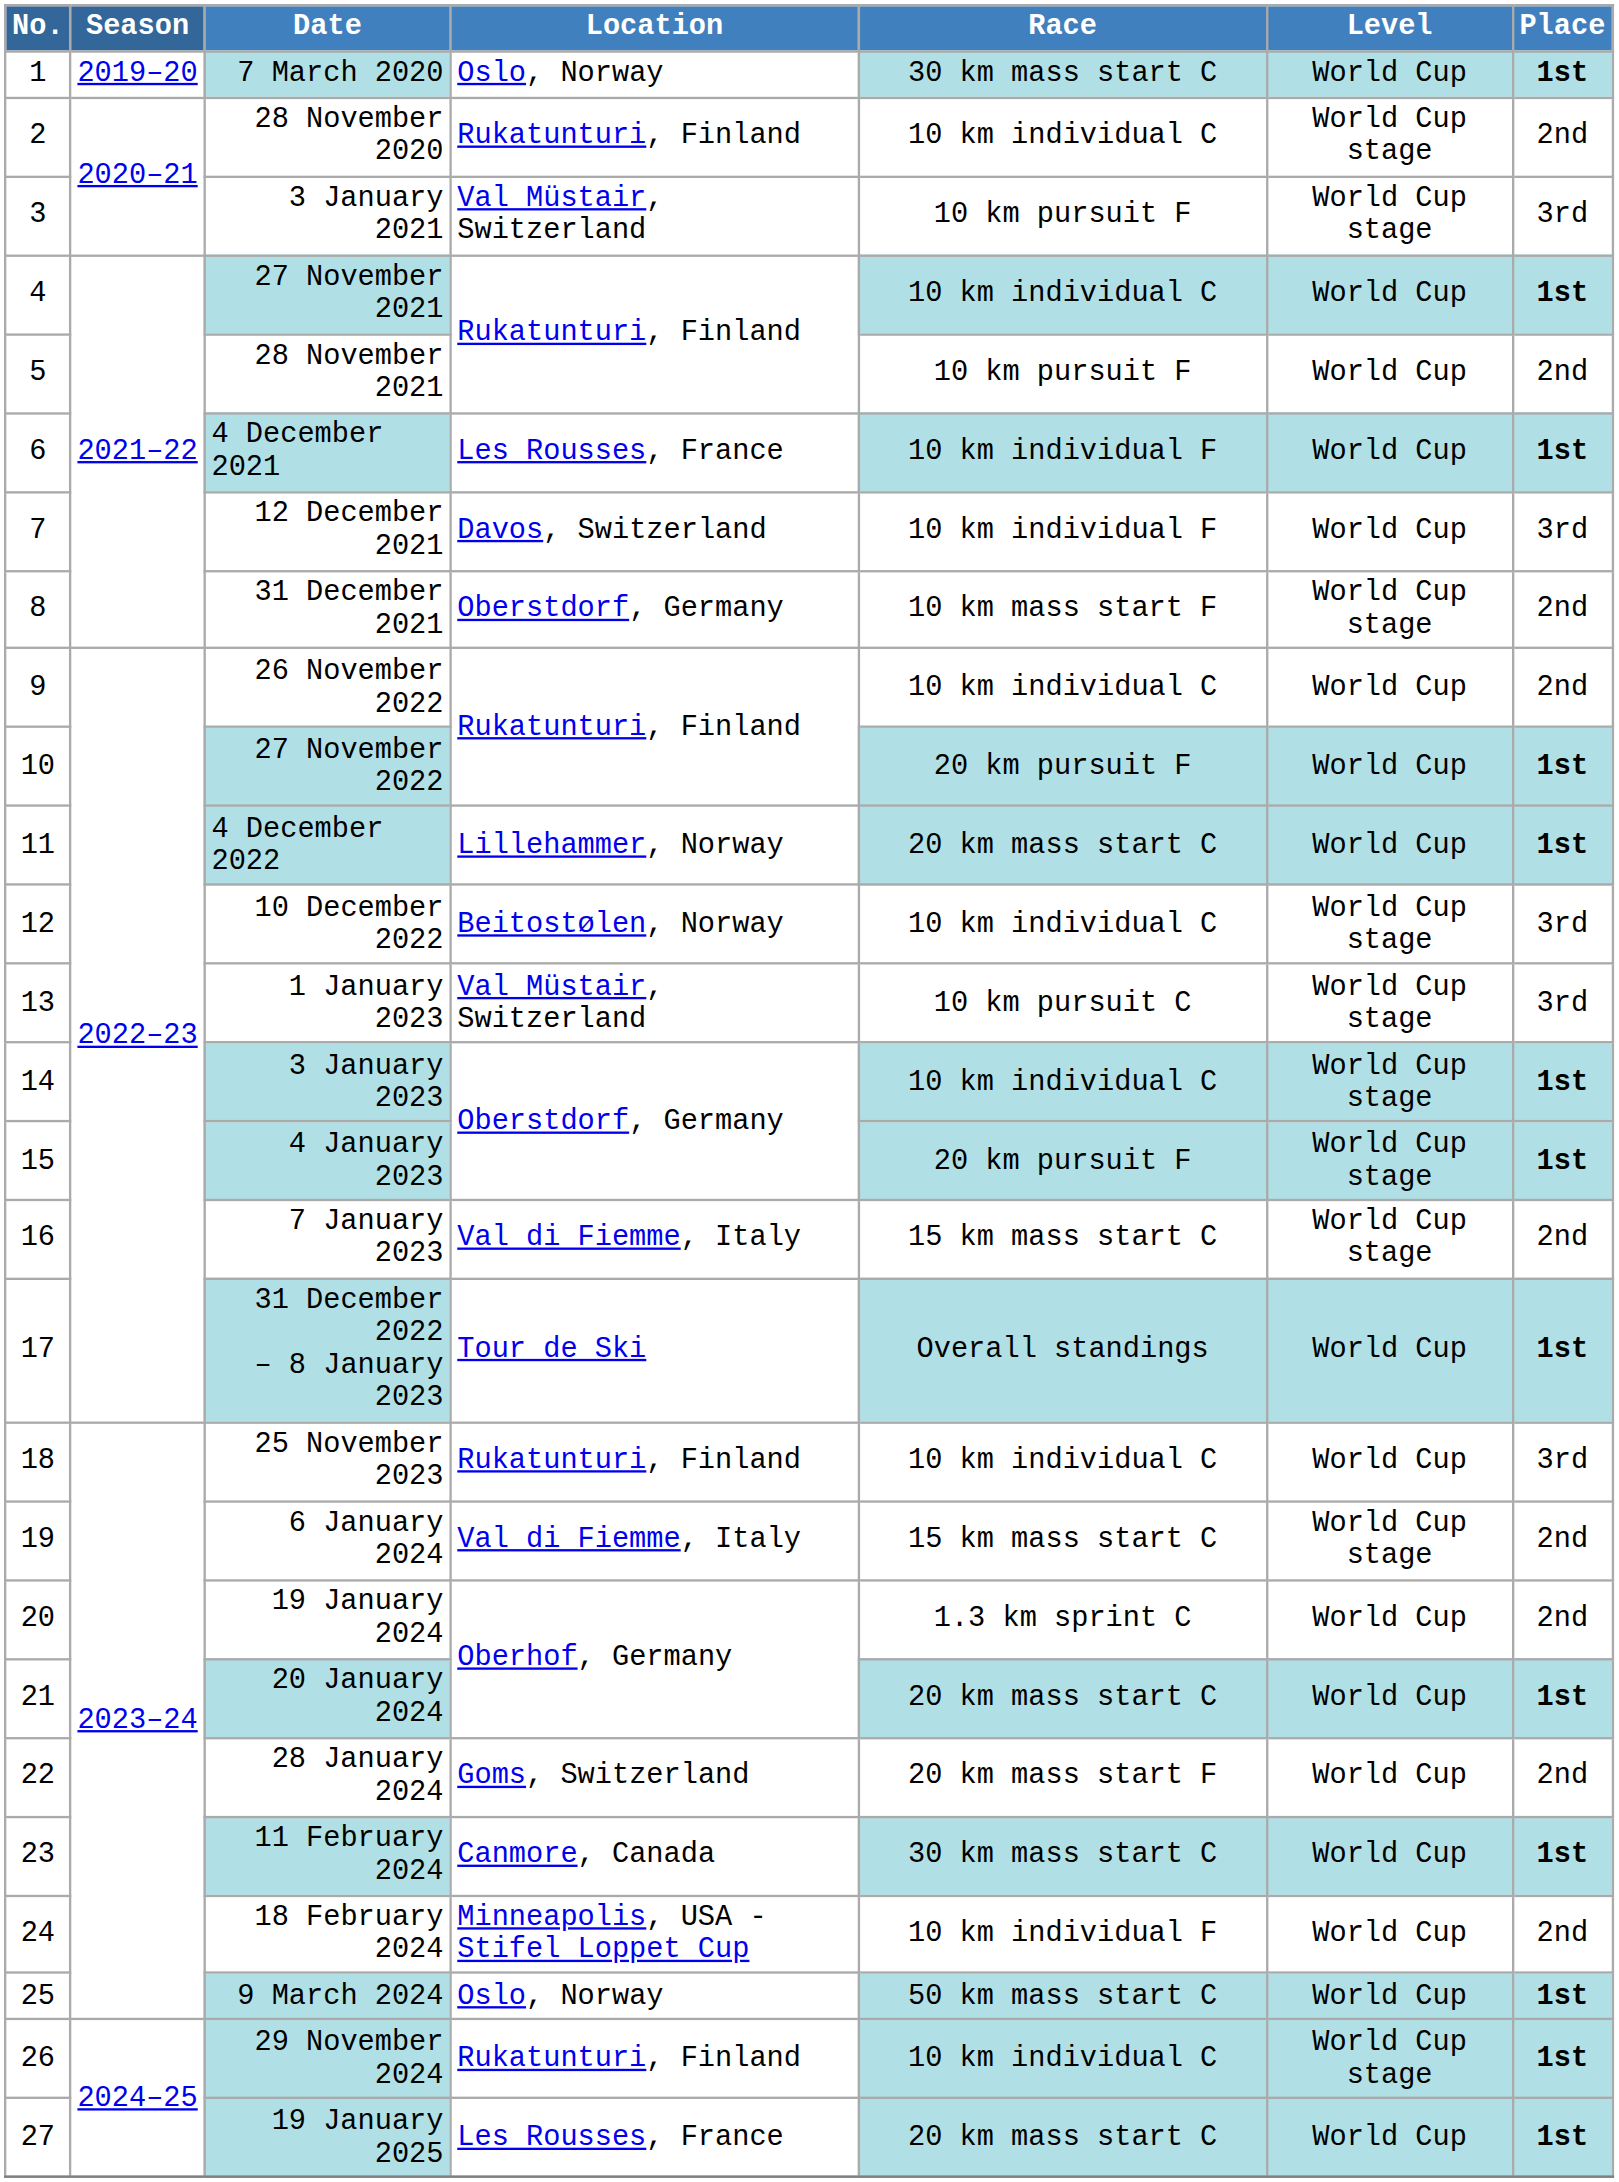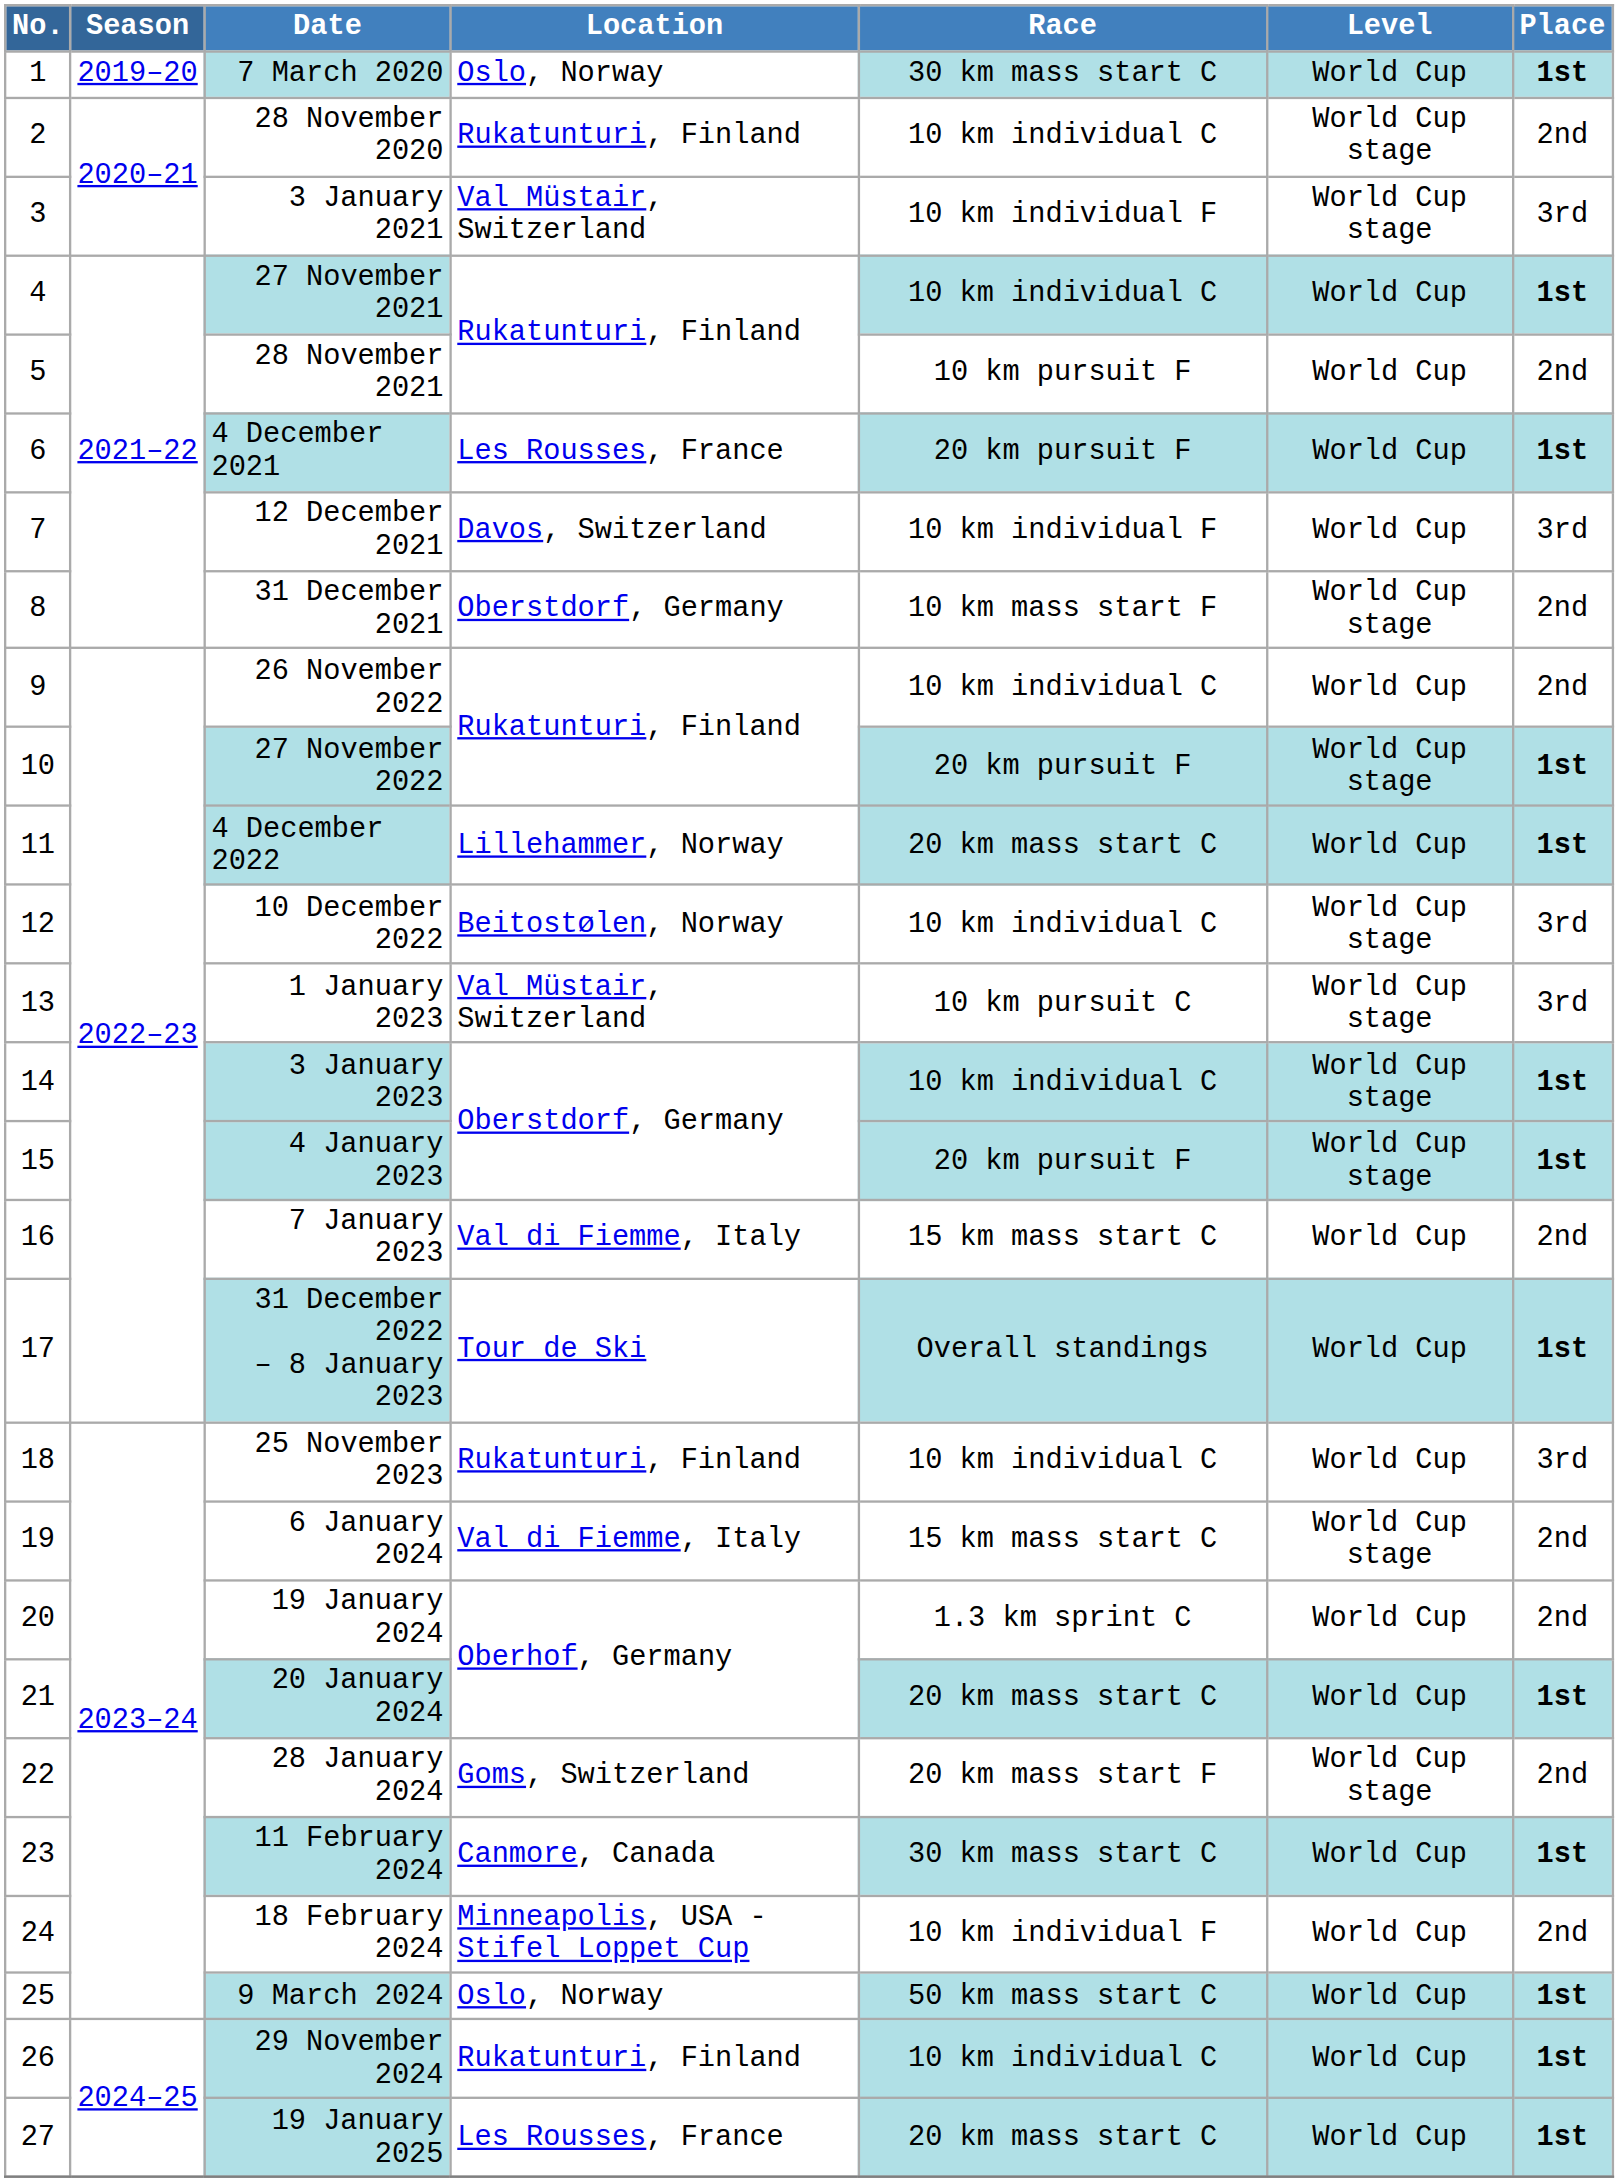(1063, 216) 10 km pursuit F -> (1063, 216) 10 km individual F
(1063, 452) 10 km individual F -> (1063, 452) 20 km pursuit F
(1390, 767) World Cup -> (1390, 767) World Cup stage
(1390, 1240) World Cup stage -> (1390, 1240) World Cup
(1390, 1777) World Cup -> (1390, 1777) World Cup stage
(1390, 2060) World Cup stage -> (1390, 2060) World Cup
